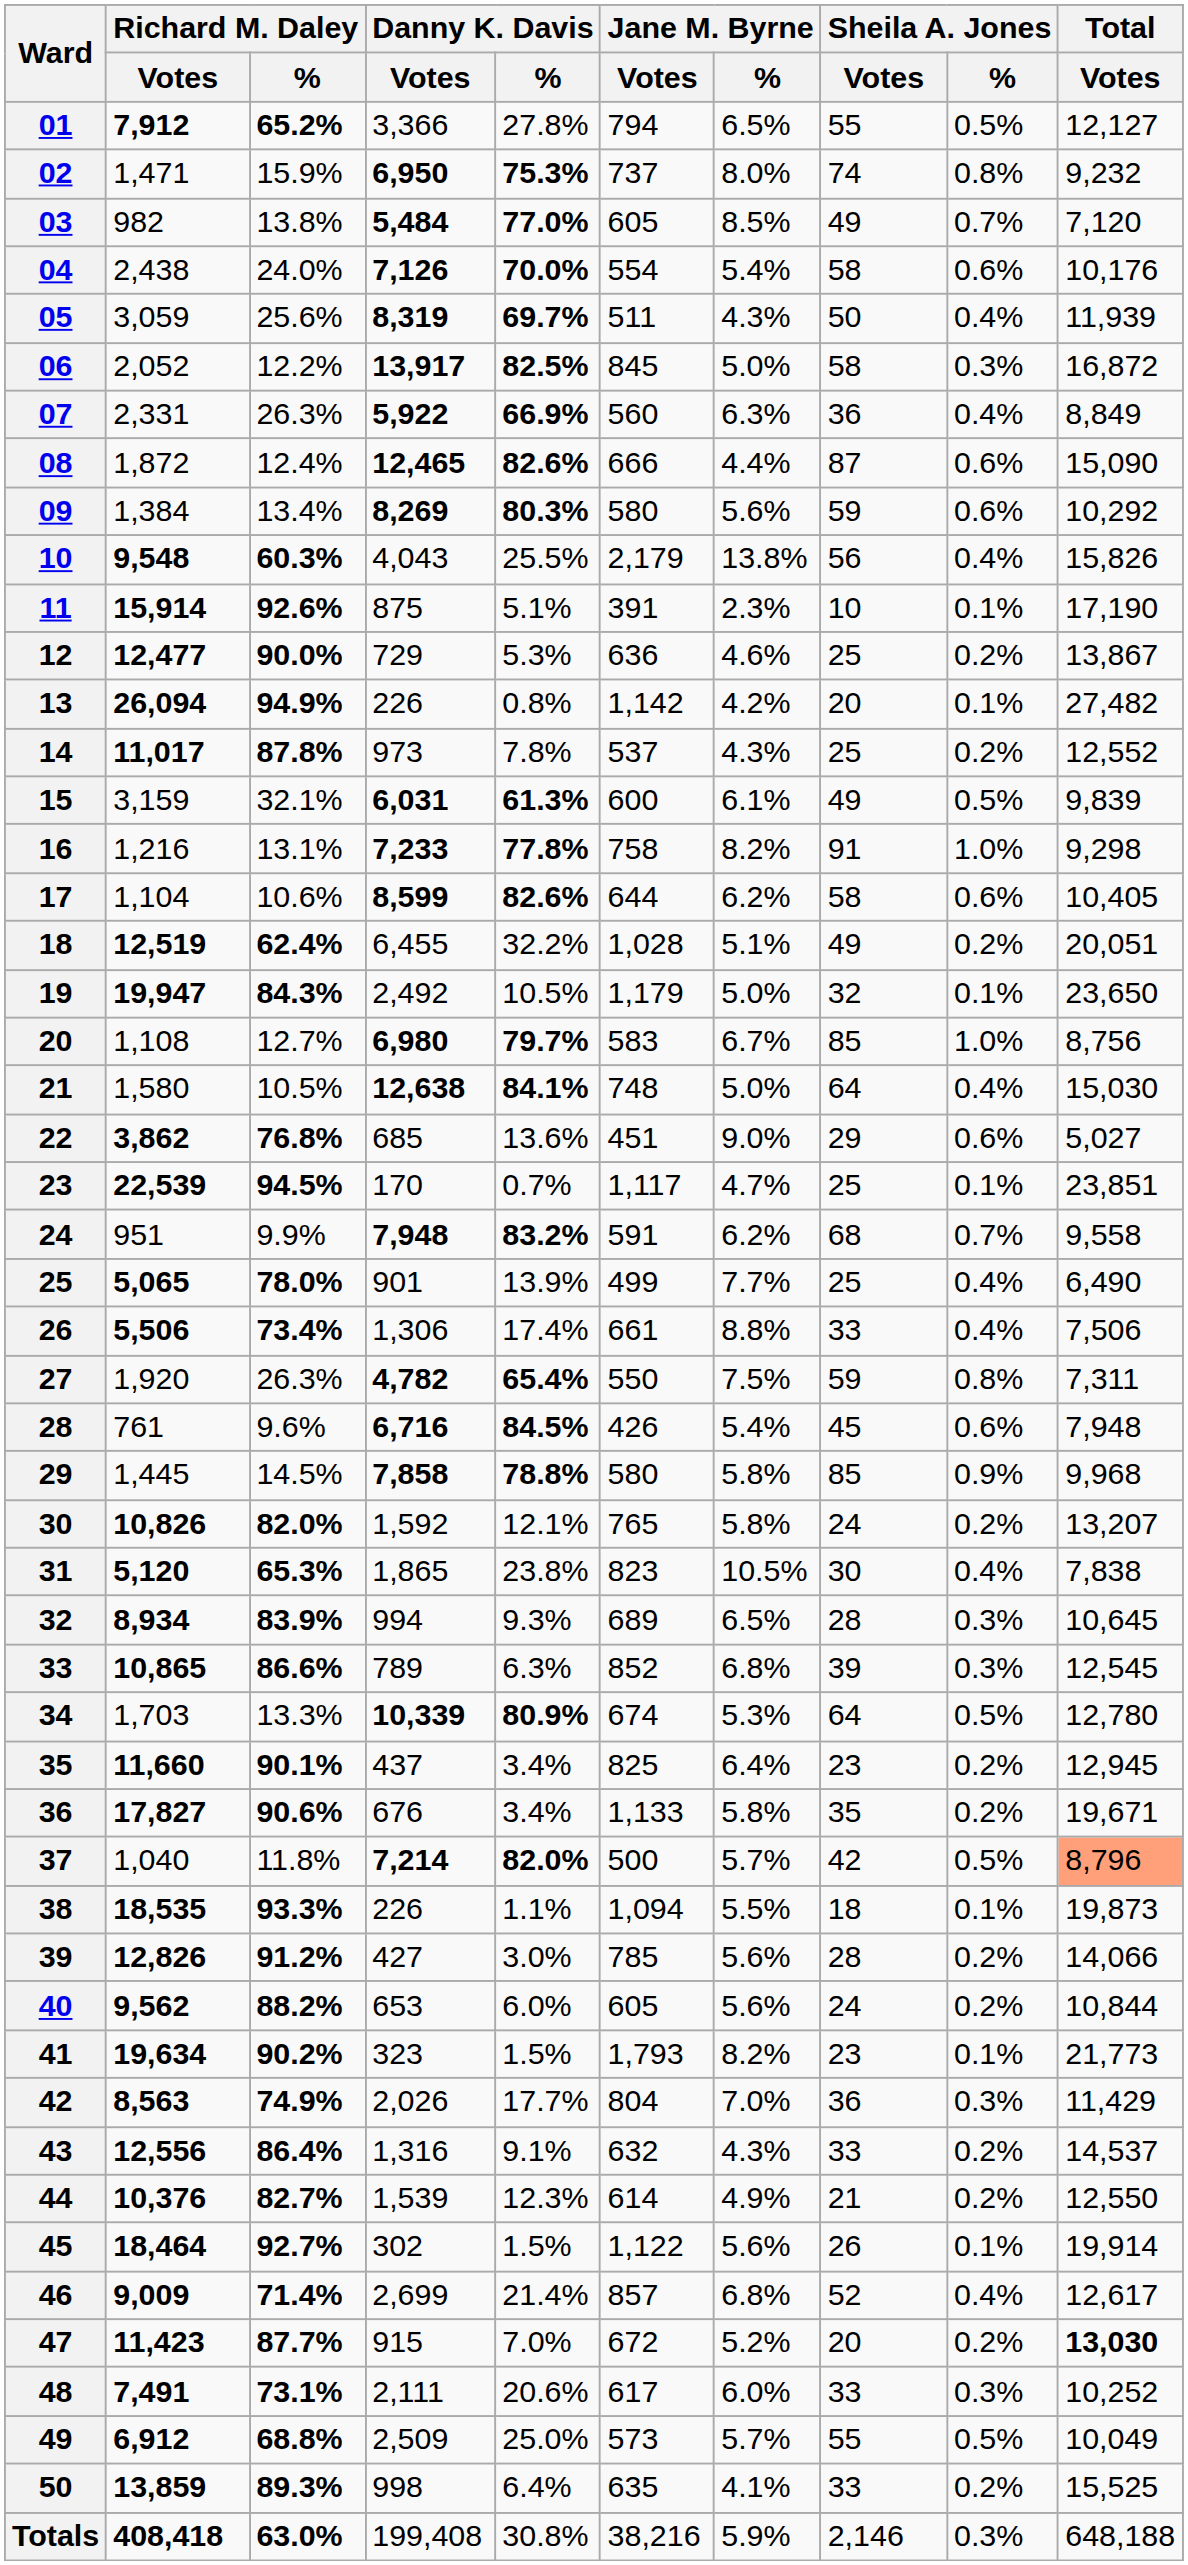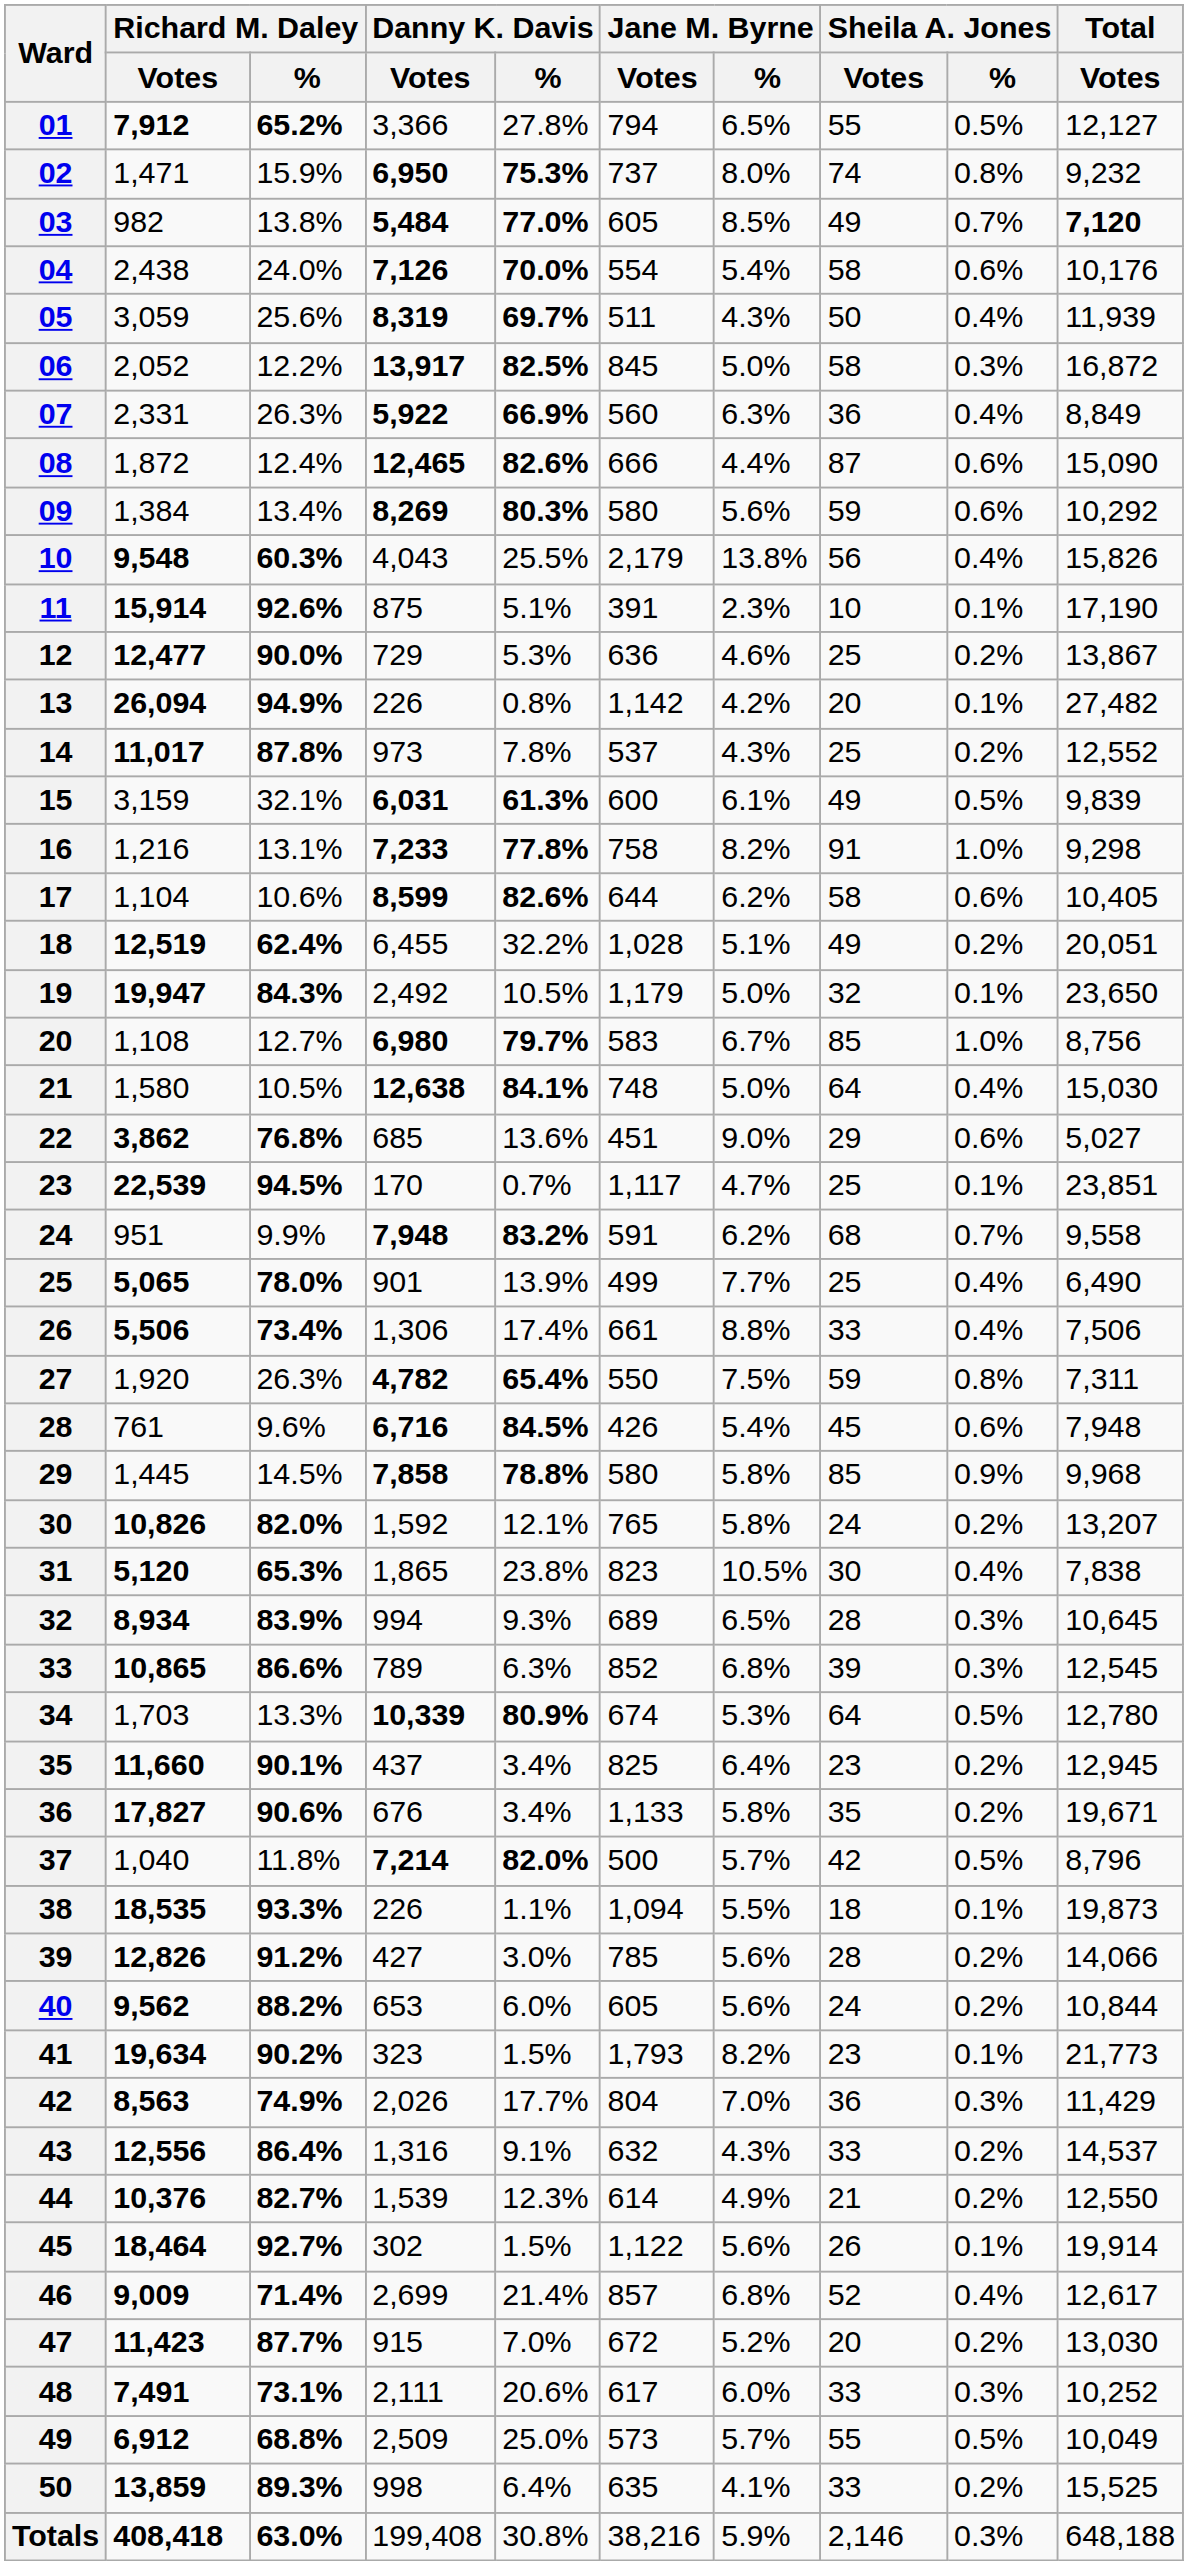(1103, 221) normal -> (1103, 221) bold
(1103, 1860) lightsalmon background -> (1103, 1860) no background
(1112, 2342) bold -> (1112, 2342) normal
